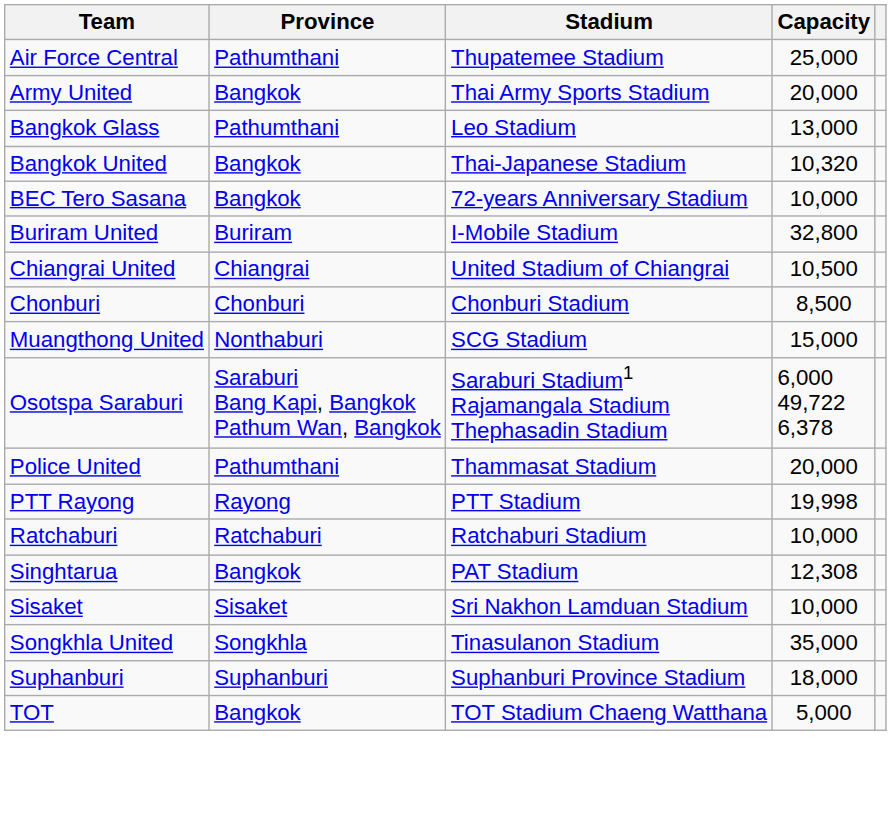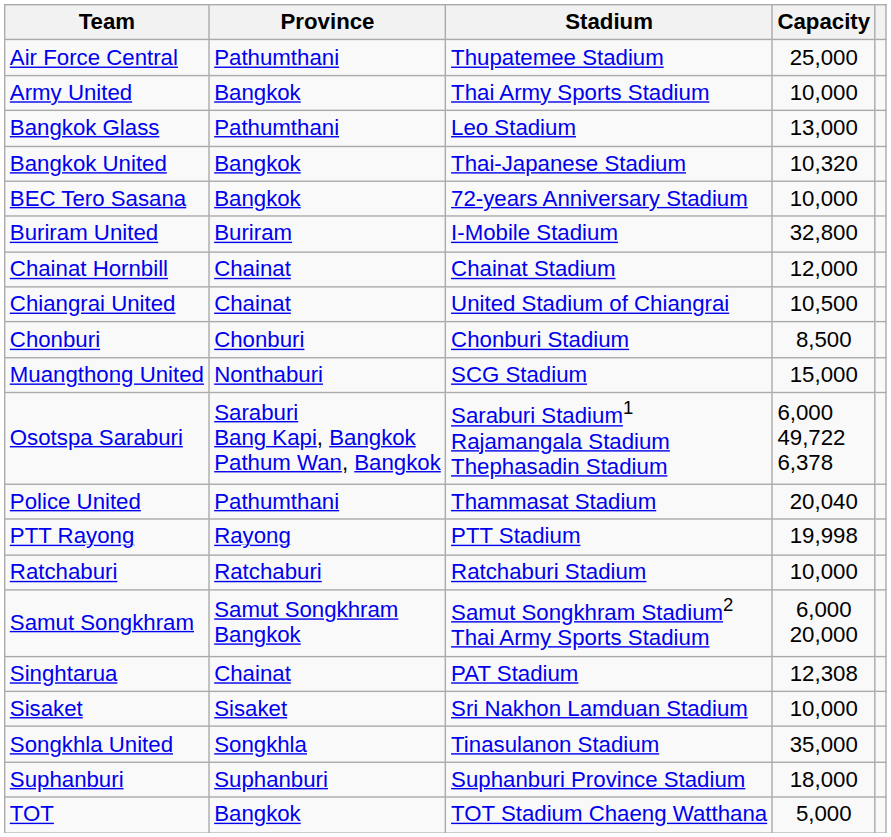(824, 92) 20,000 -> (824, 92) 10,000
+ row: (89, 269)
(262, 269) Chiangrai -> (253, 304) Chainat
(824, 466) 20,000 -> (824, 501) 20,040
+ row: (102, 622)
(257, 571) Bangkok -> (253, 673) Chainat
